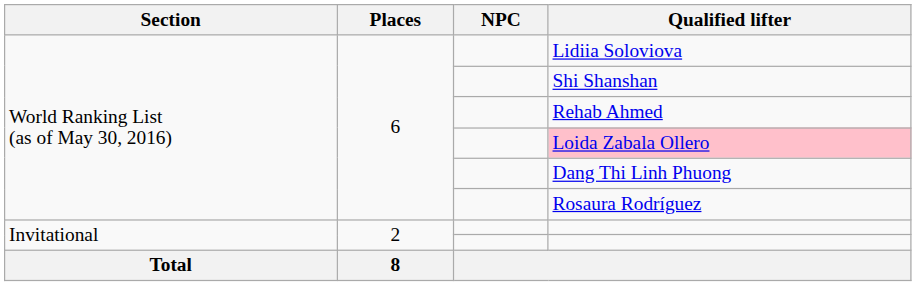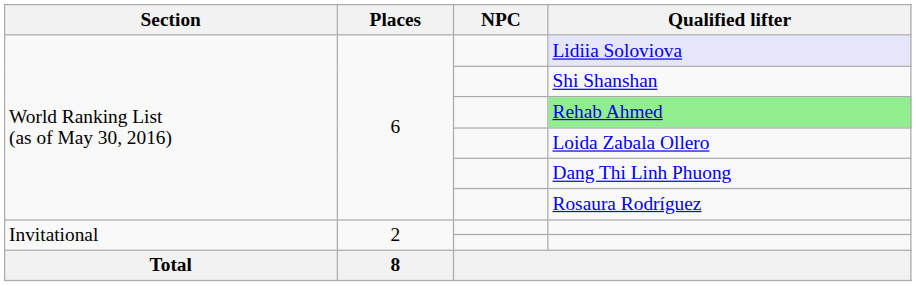(617, 50) no background -> (617, 50) lavender background
(608, 111) no background -> (608, 111) lightgreen background
(631, 142) pink background -> (631, 142) no background
